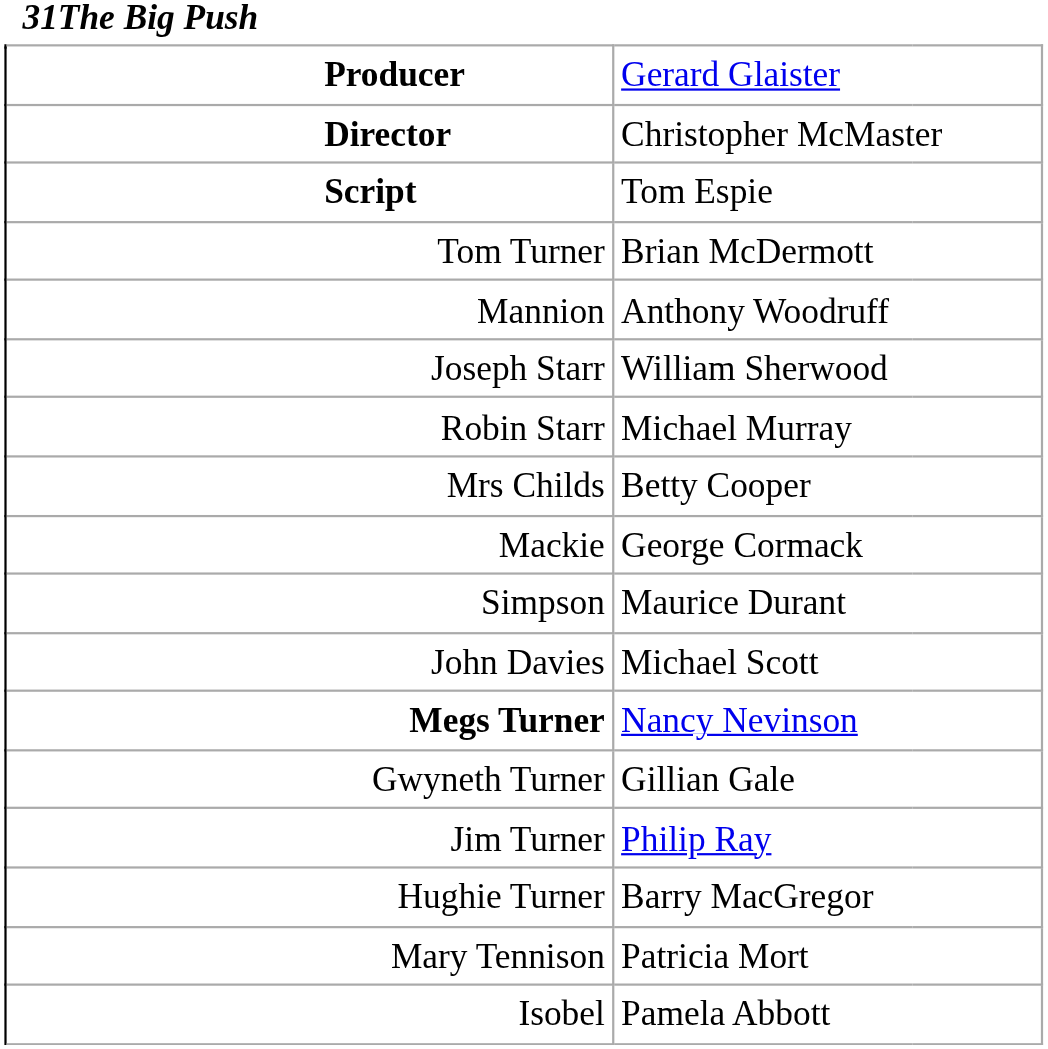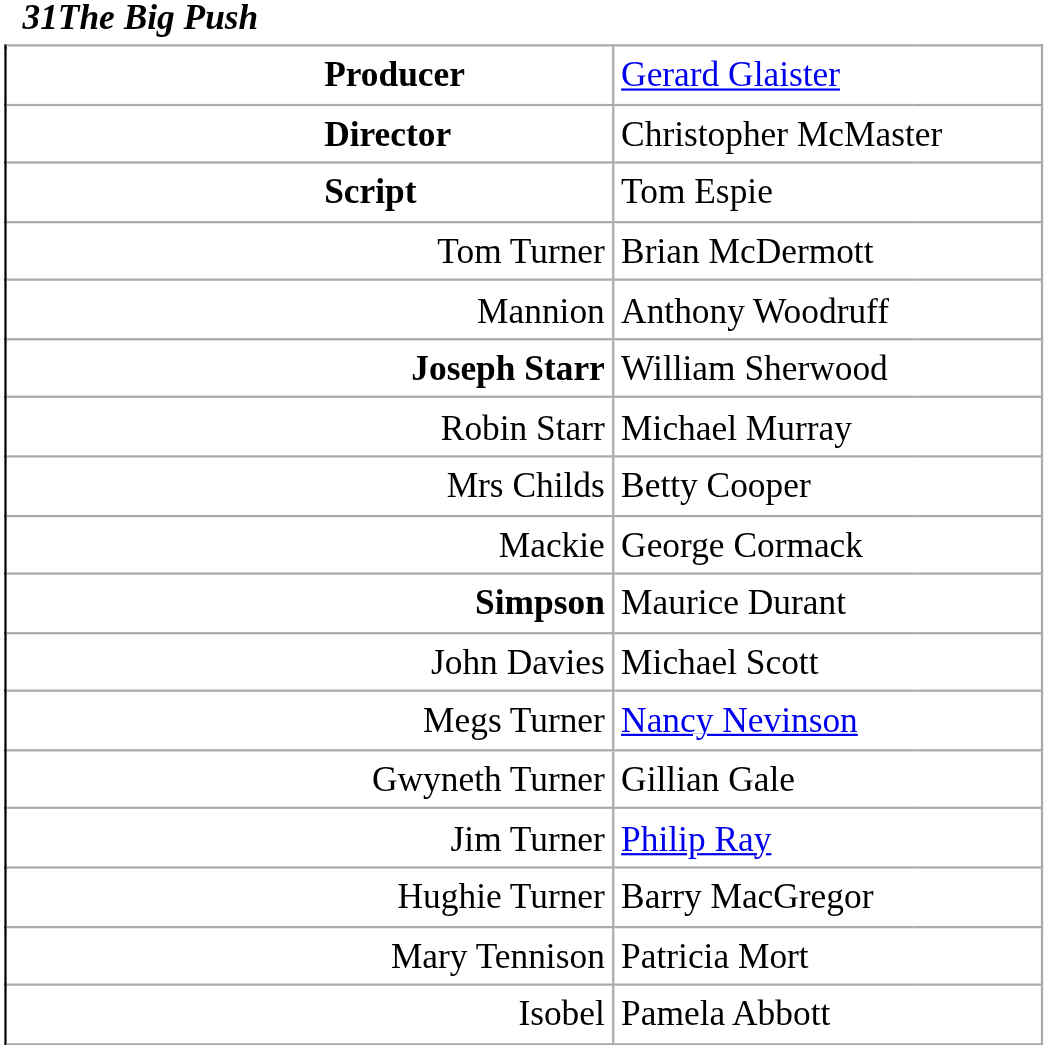(518, 368) normal -> (508, 368) bold
(543, 603) normal -> (540, 603) bold
(507, 720) bold -> (514, 720) normal
